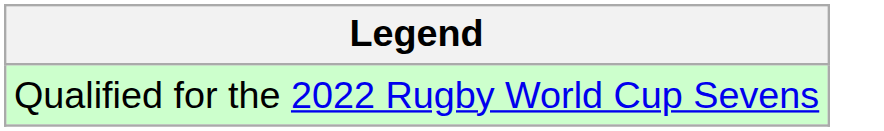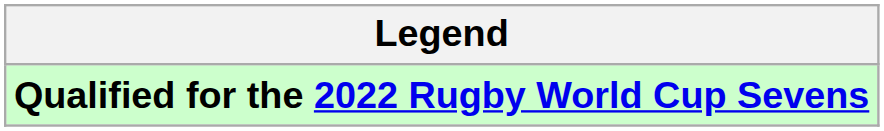(417, 94) normal -> (442, 94) bold
